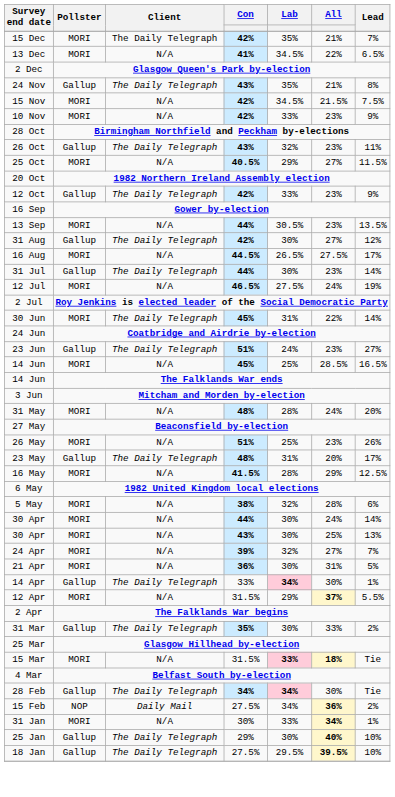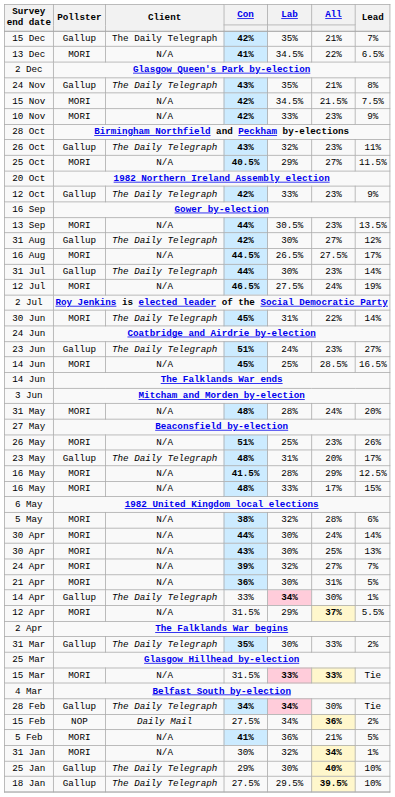(79, 38) MORI -> (79, 38) Gallup
+ row: (29, 489)
(334, 660) 18% -> (334, 675) 33%
+ row: (29, 737)
(290, 722) 33% -> (290, 753) 32%
